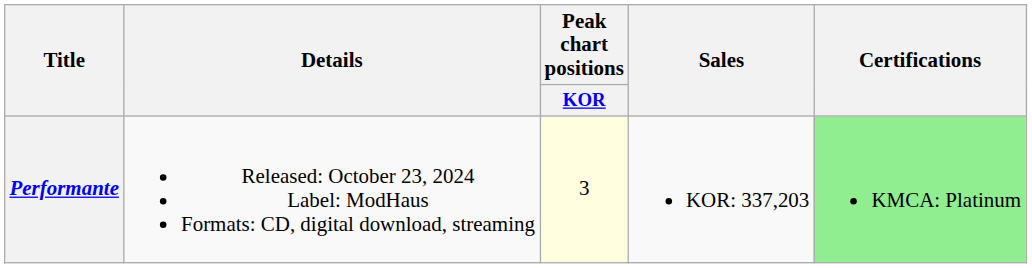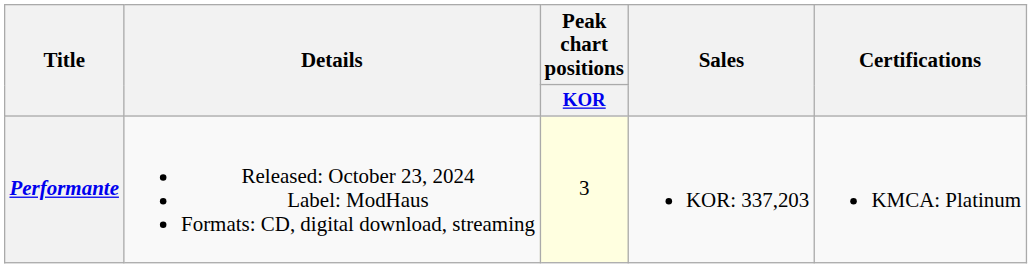(920, 201) lightgreen background -> (920, 201) no background
